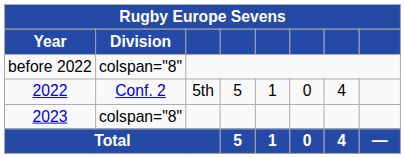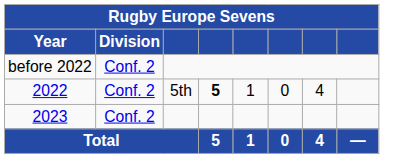(141, 66) colspan="8" -> (130, 66) Conf. 2
(238, 91) normal -> (216, 91) bold
(141, 116) colspan="8" -> (130, 116) Conf. 2
